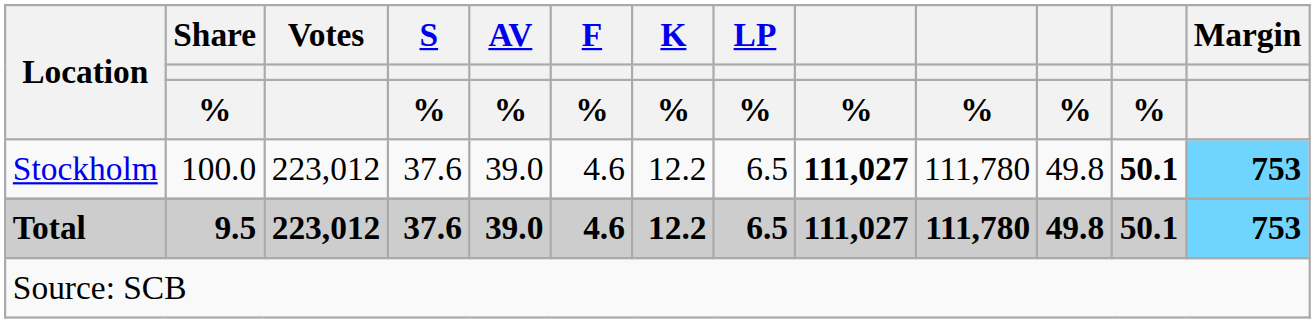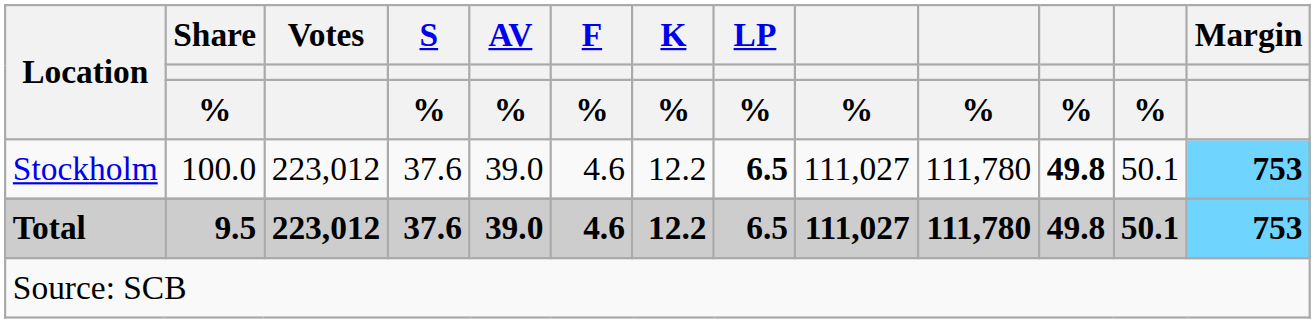(767, 169) normal -> (767, 169) bold
(856, 169) bold -> (857, 169) normal
(1075, 169) normal -> (1076, 169) bold
(1149, 169) bold -> (1150, 169) normal
